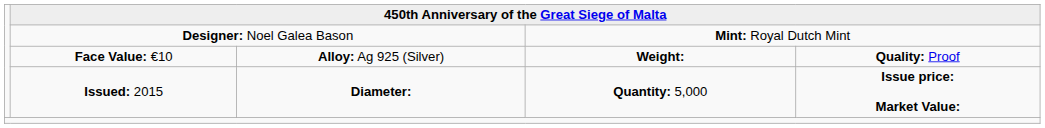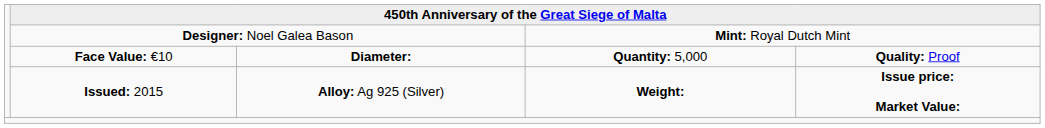(381, 56) Alloy: Ag 925 (Silver) -> (381, 56) Diameter:
(660, 56) Weight: -> (660, 56) Quantity: 5,000
(381, 92) Diameter: -> (381, 92) Alloy: Ag 925 (Silver)
(660, 92) Quantity: 5,000 -> (660, 92) Weight:
